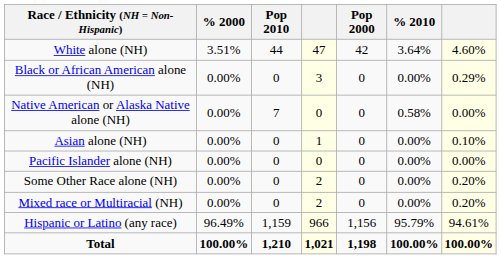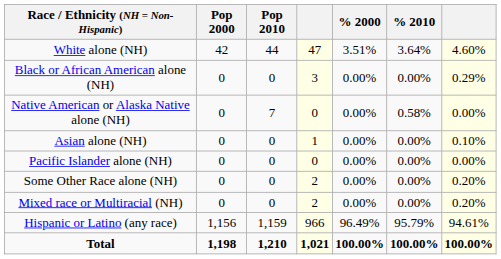columns swapped: (362, 22) <-> (224, 22)
